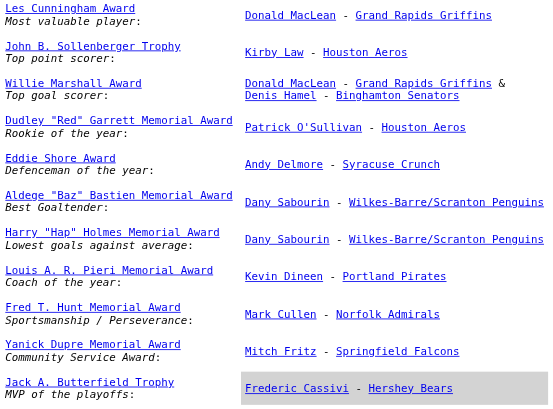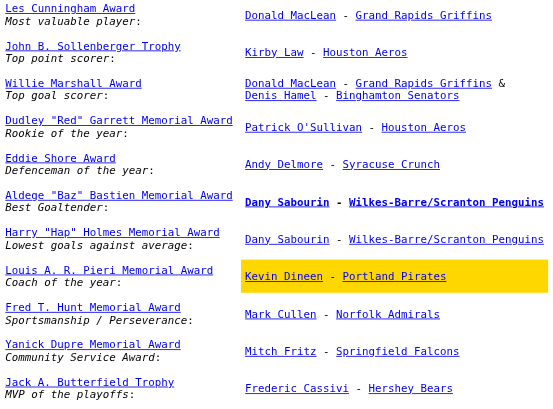(395, 201) normal -> (395, 201) bold
(346, 276) no background -> (346, 276) gold background
(349, 388) lightgrey background -> (349, 388) no background
